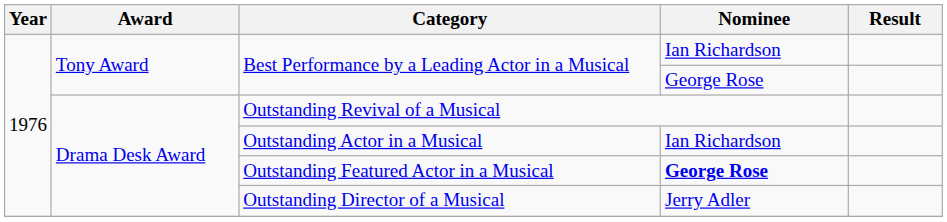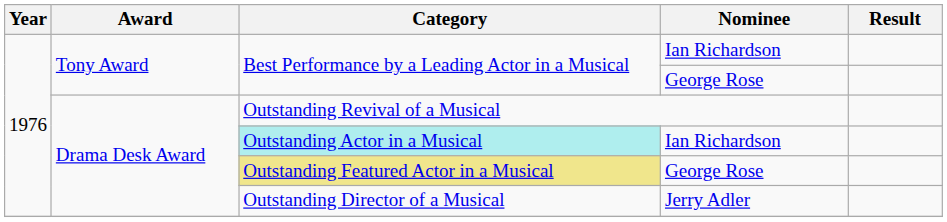(363, 140) no background -> (363, 140) paleturquoise background
(398, 170) no background -> (398, 170) khaki background
(717, 170) bold -> (714, 170) normal
